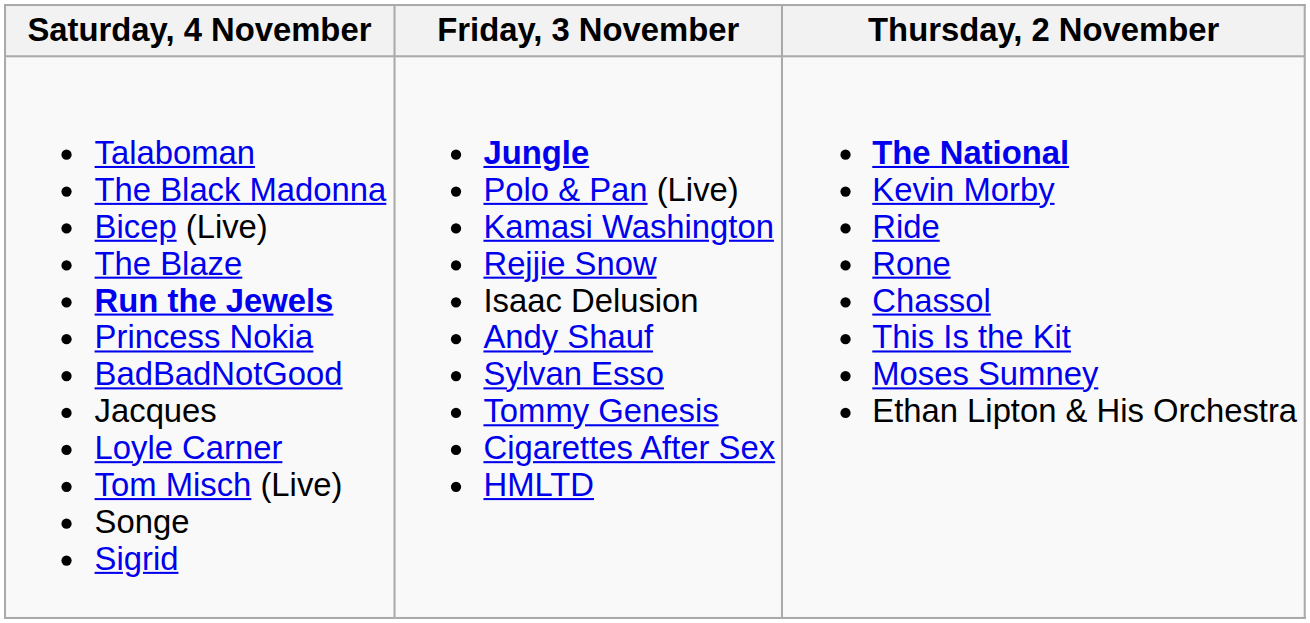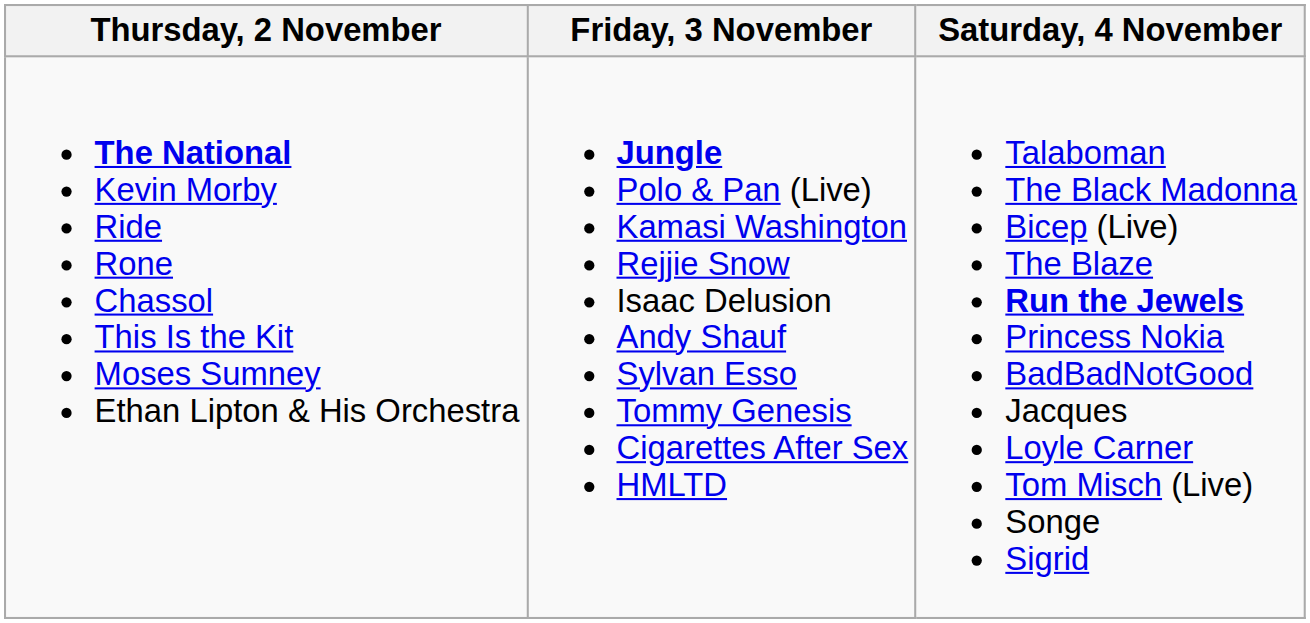columns swapped: (1044, 30) <-> (199, 30)
